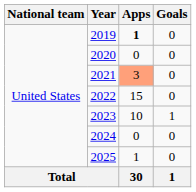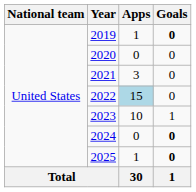(136, 34) bold -> (136, 34) normal
(172, 34) normal -> (172, 34) bold
(136, 75) lightsalmon background -> (136, 75) no background
(136, 95) no background -> (136, 95) lightblue background
(172, 136) normal -> (172, 136) bold
(172, 156) normal -> (172, 156) bold
